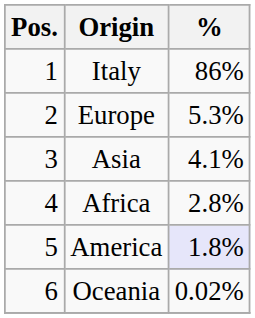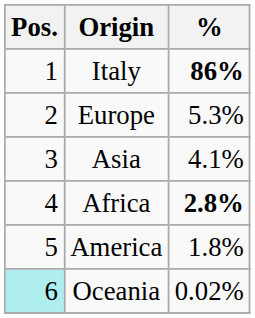(219, 70) normal -> (217, 70) bold
(216, 203) normal -> (214, 203) bold
(216, 247) lavender background -> (216, 247) no background
(51, 291) no background -> (51, 291) paleturquoise background
